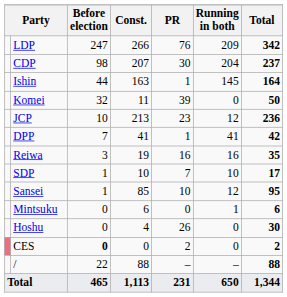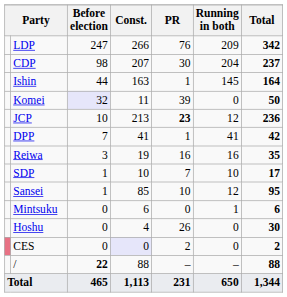(102, 100) no background -> (102, 100) lavender background
(185, 118) normal -> (185, 118) bold
(105, 246) bold -> (105, 246) normal
(146, 246) no background -> (146, 246) lavender background
(102, 264) normal -> (102, 264) bold
